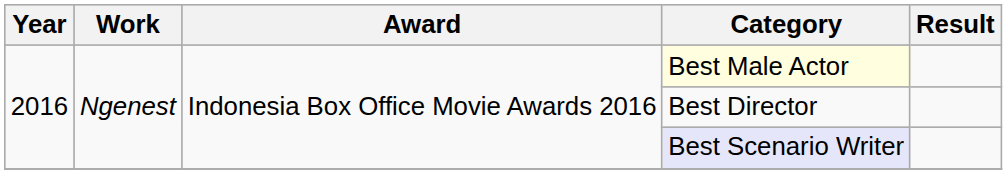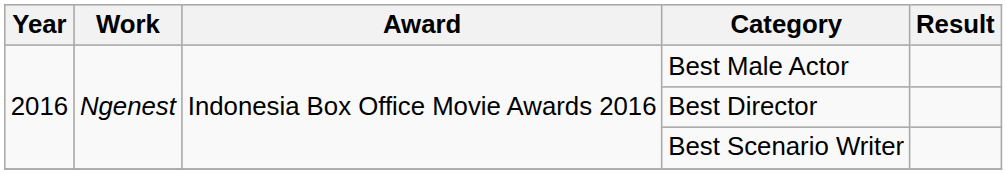(759, 65) lightyellow background -> (759, 65) no background
(786, 147) lavender background -> (786, 147) no background
